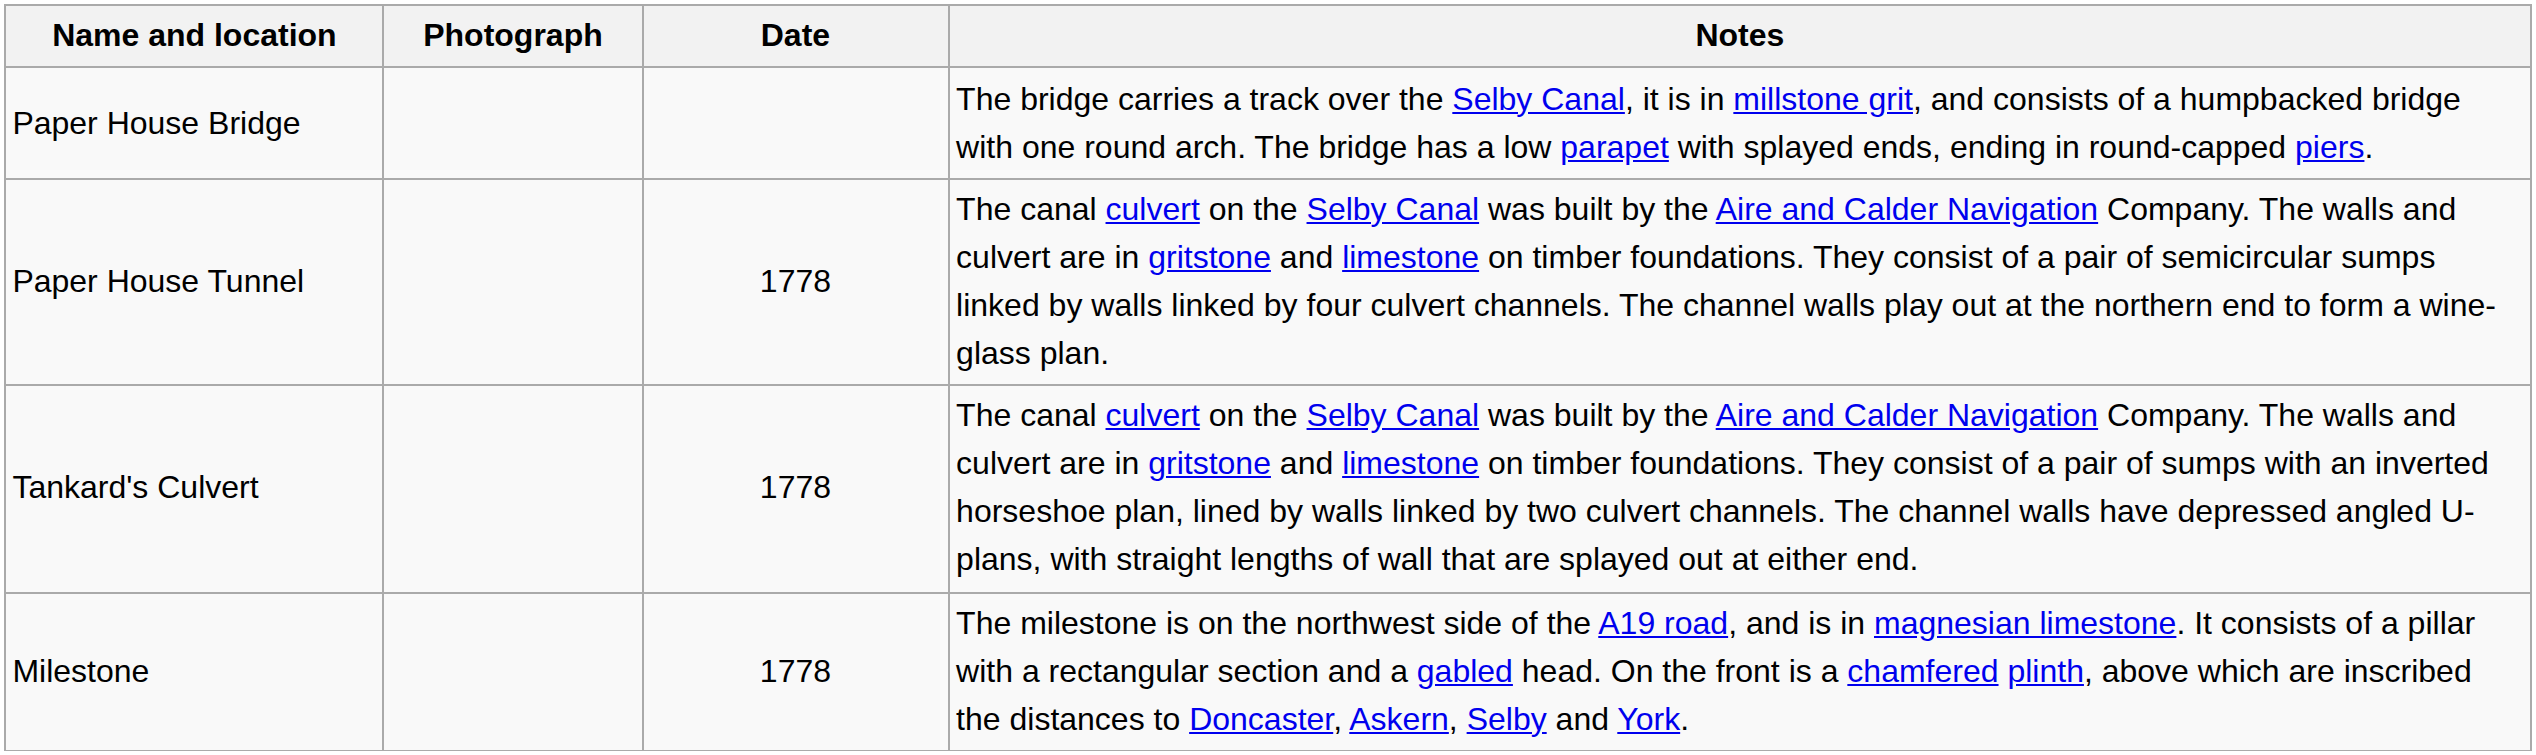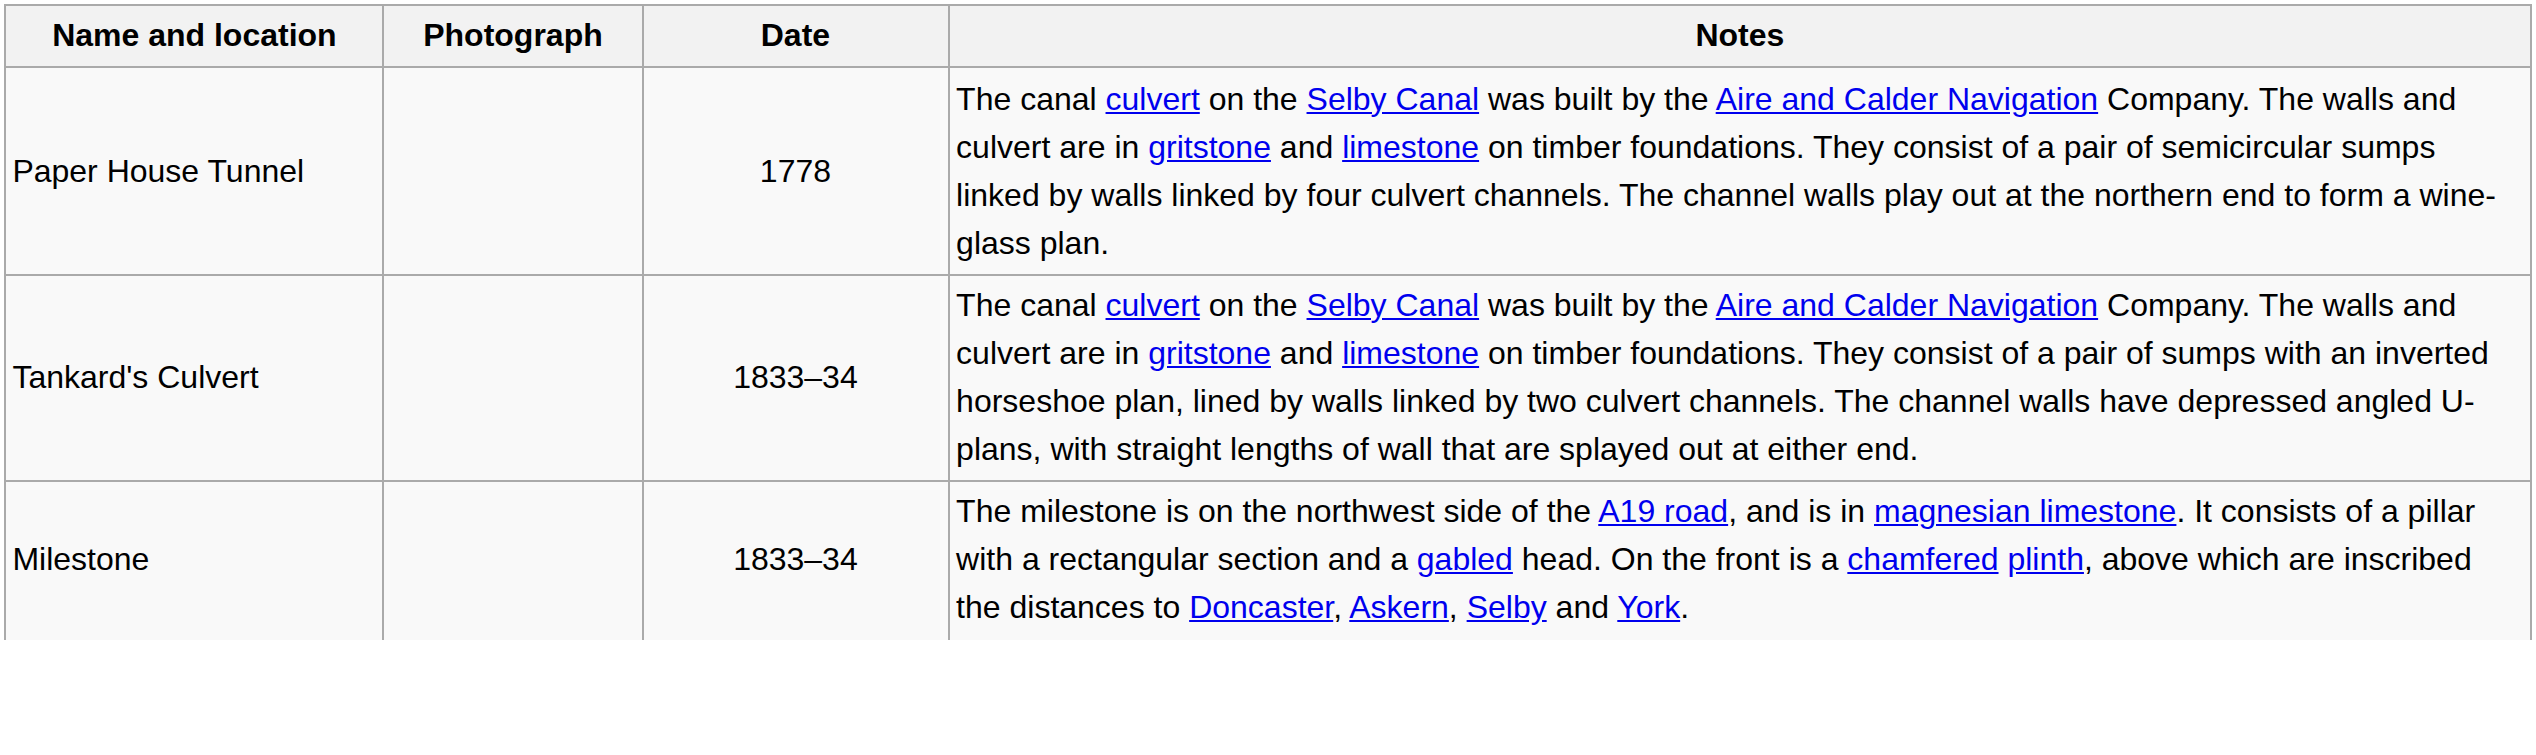- row: (156, 122)
(795, 488) 1778 -> (795, 377) 1833–34
(795, 670) 1778 -> (795, 560) 1833–34
